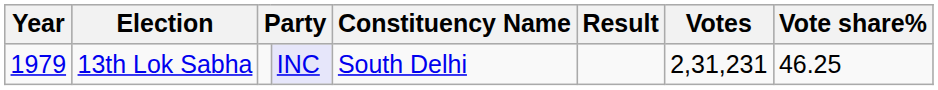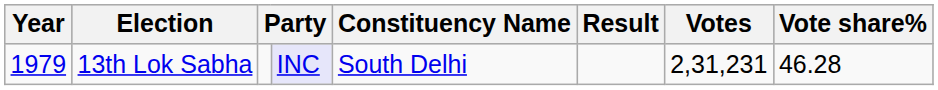(810, 63) 46.25 -> (810, 63) 46.28
